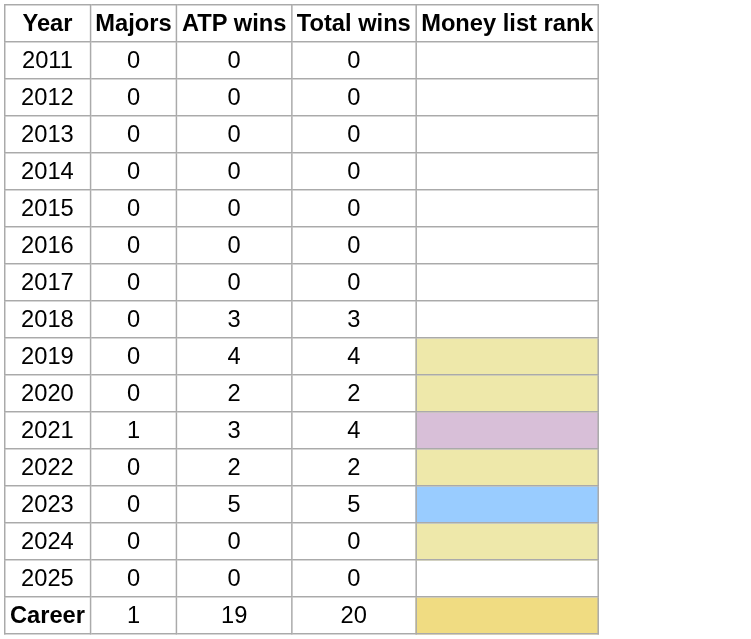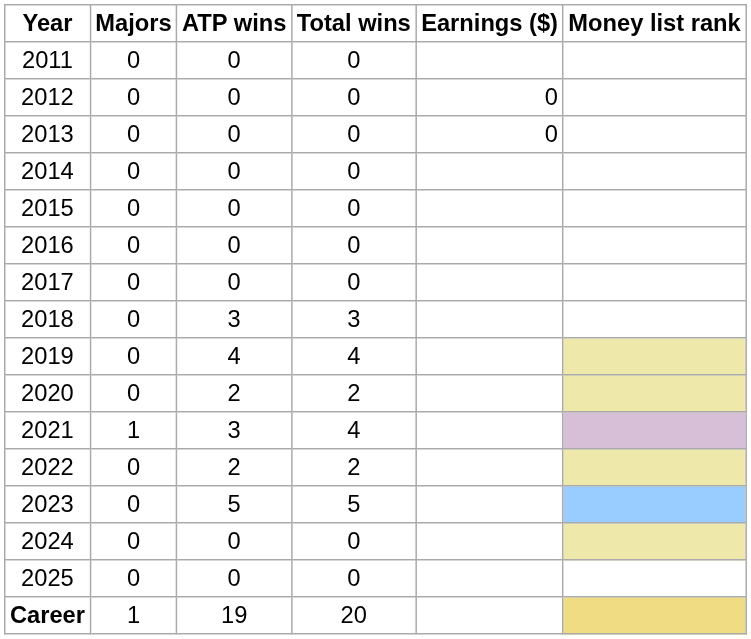+ column: (490, 23)
